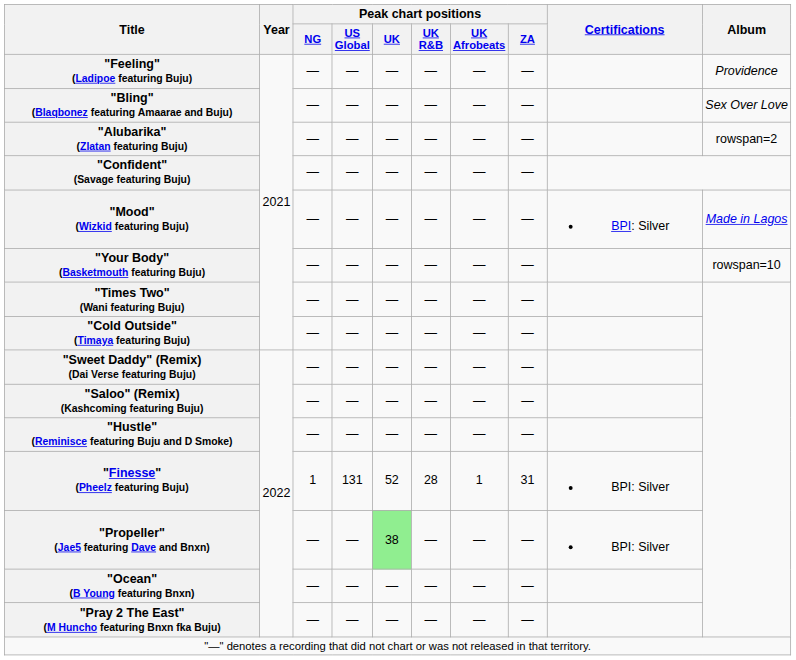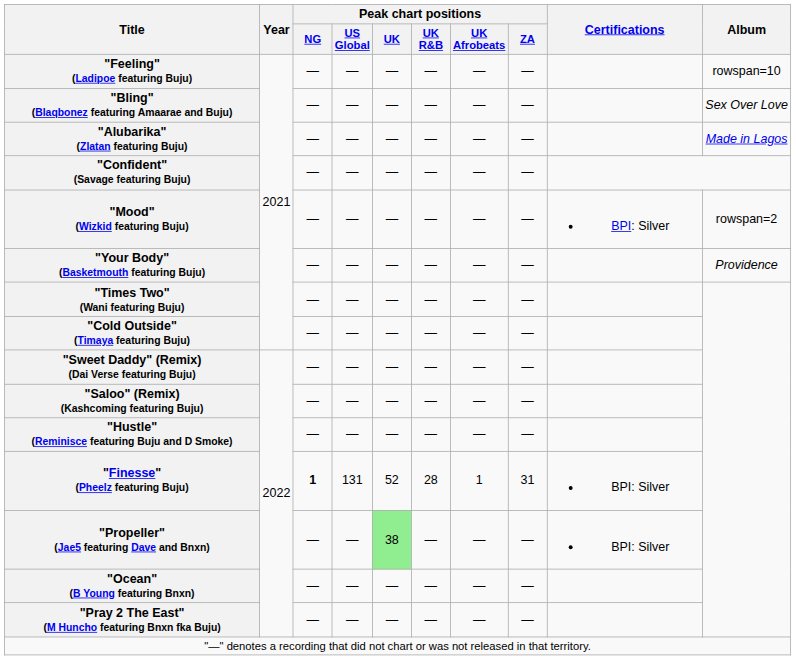(747, 71) Providence -> (747, 71) rowspan=10
(747, 139) rowspan=2 -> (747, 139) Made in Lagos
(747, 219) Made in Lagos -> (747, 219) rowspan=2
(747, 265) rowspan=10 -> (747, 265) Providence
(313, 481) normal -> (313, 481) bold
